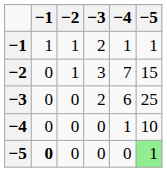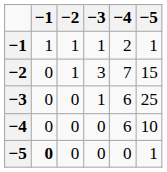(101, 45) 2 -> (101, 45) 1
(127, 45) 1 -> (127, 45) 2
(101, 99) 2 -> (101, 99) 1
(127, 126) 1 -> (127, 126) 6
(154, 153) lightgreen background -> (154, 153) no background
